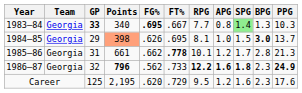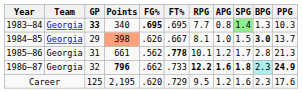(177, 25) .667 -> (177, 25) .695
(177, 39) .695 -> (177, 39) .667
(152, 53) .662 -> (152, 53) .562
(152, 67) .562 -> (152, 67) .662
(263, 67) no background -> (263, 67) paleturquoise background
